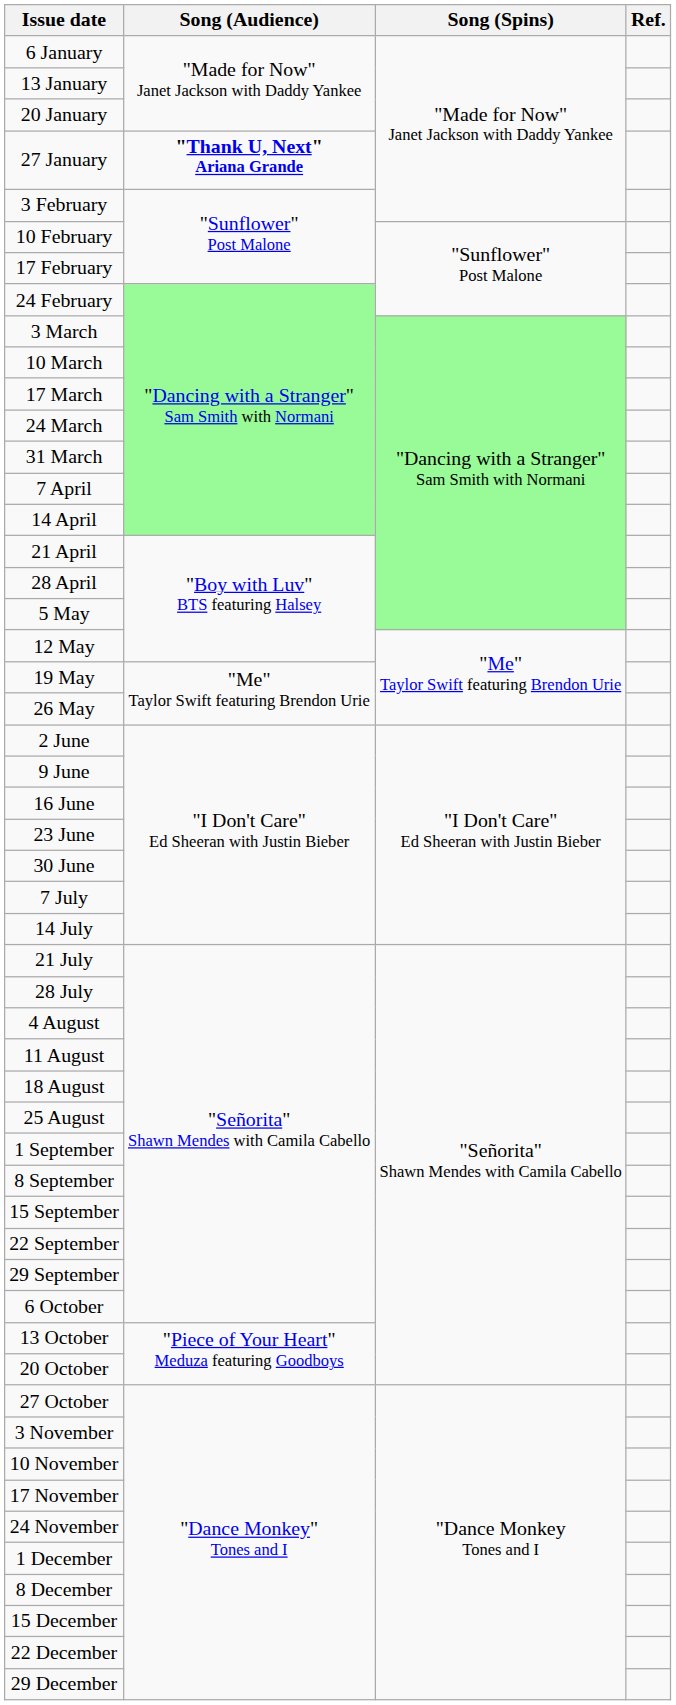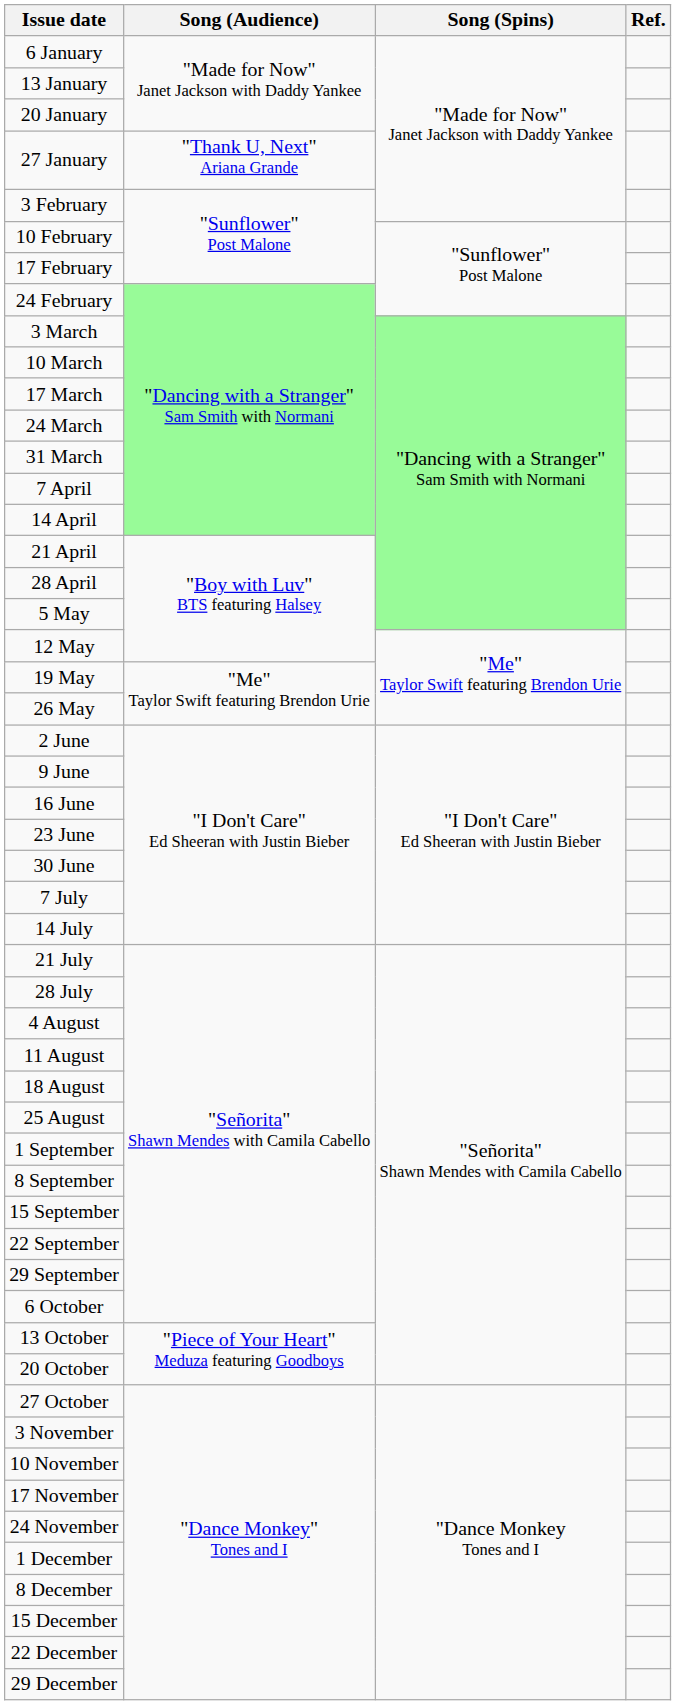(249, 159) bold -> (249, 156) normal
